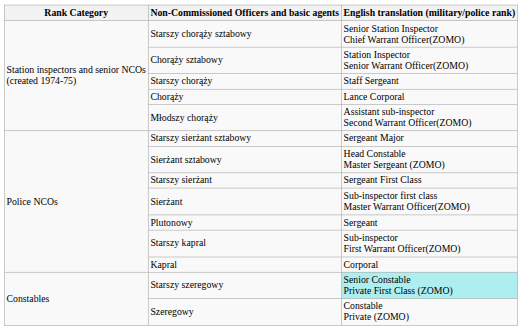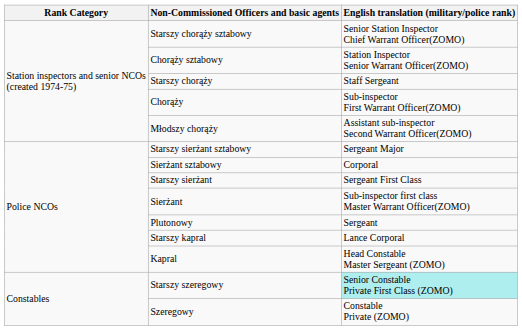(374, 96) Lance Corporal -> (402, 102) Sub-inspector First Warrant Officer(ZOMO)
(394, 159) Head Constable Master Sergeant (ZOMO) -> (361, 165) Corporal
(402, 243) Sub-inspector First Warrant Officer(ZOMO) -> (374, 238) Lance Corporal
(361, 264) Corporal -> (394, 259) Head Constable Master Sergeant (ZOMO)
